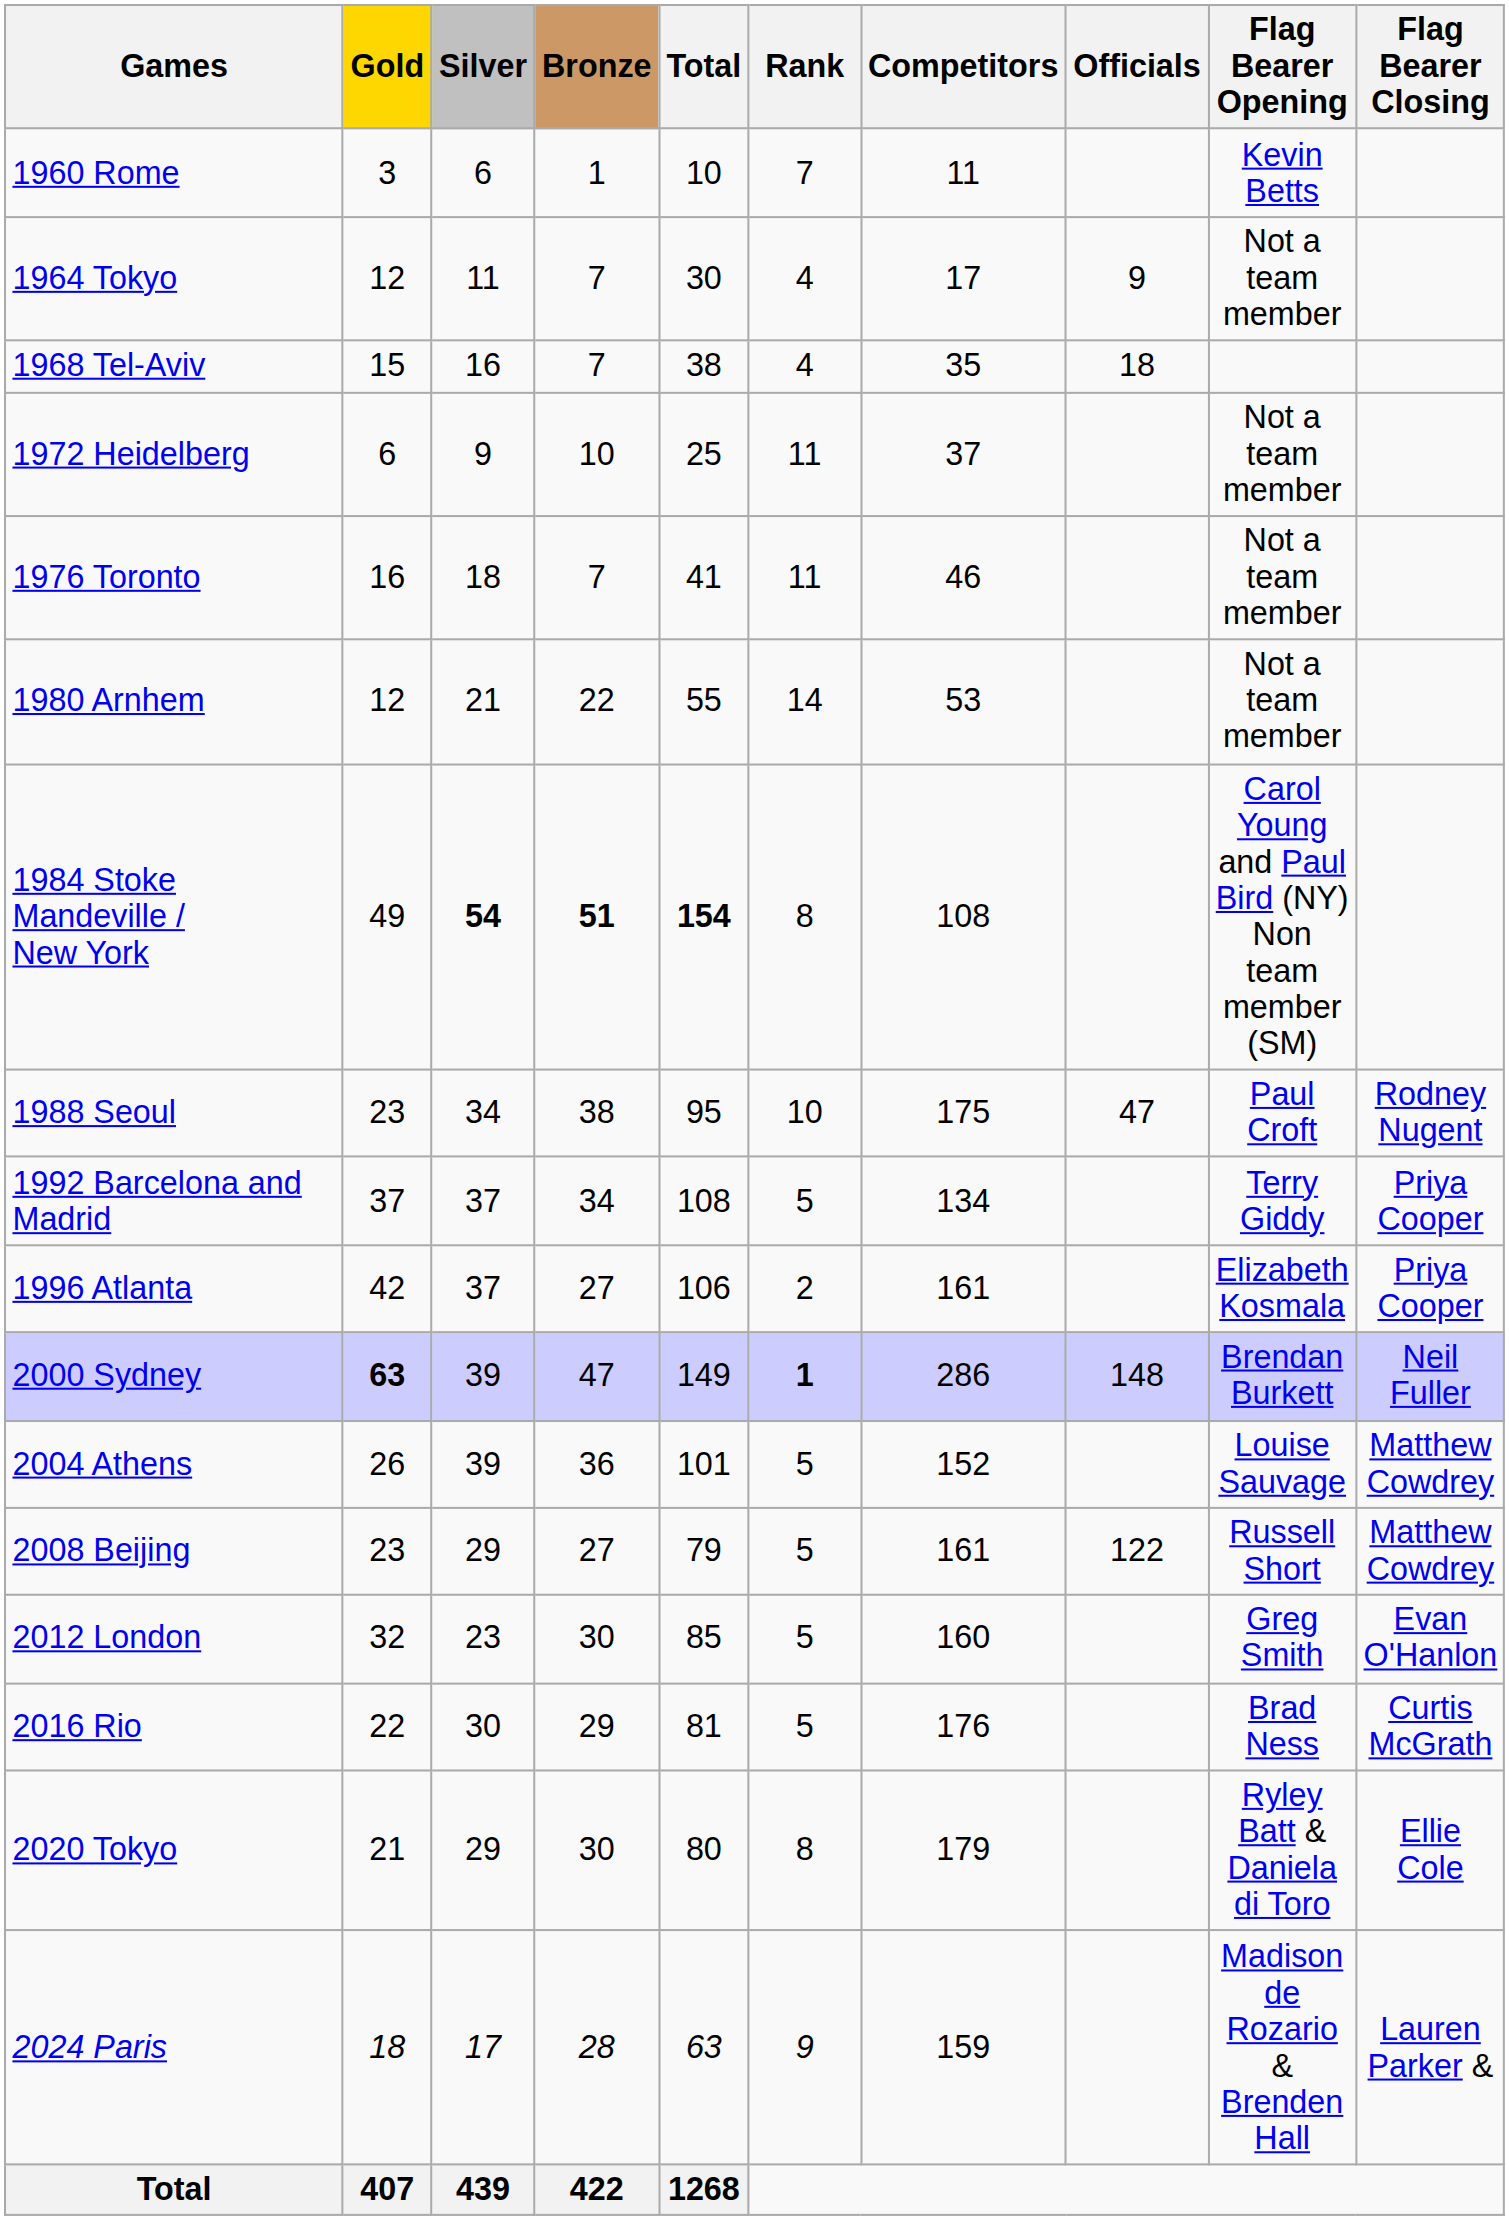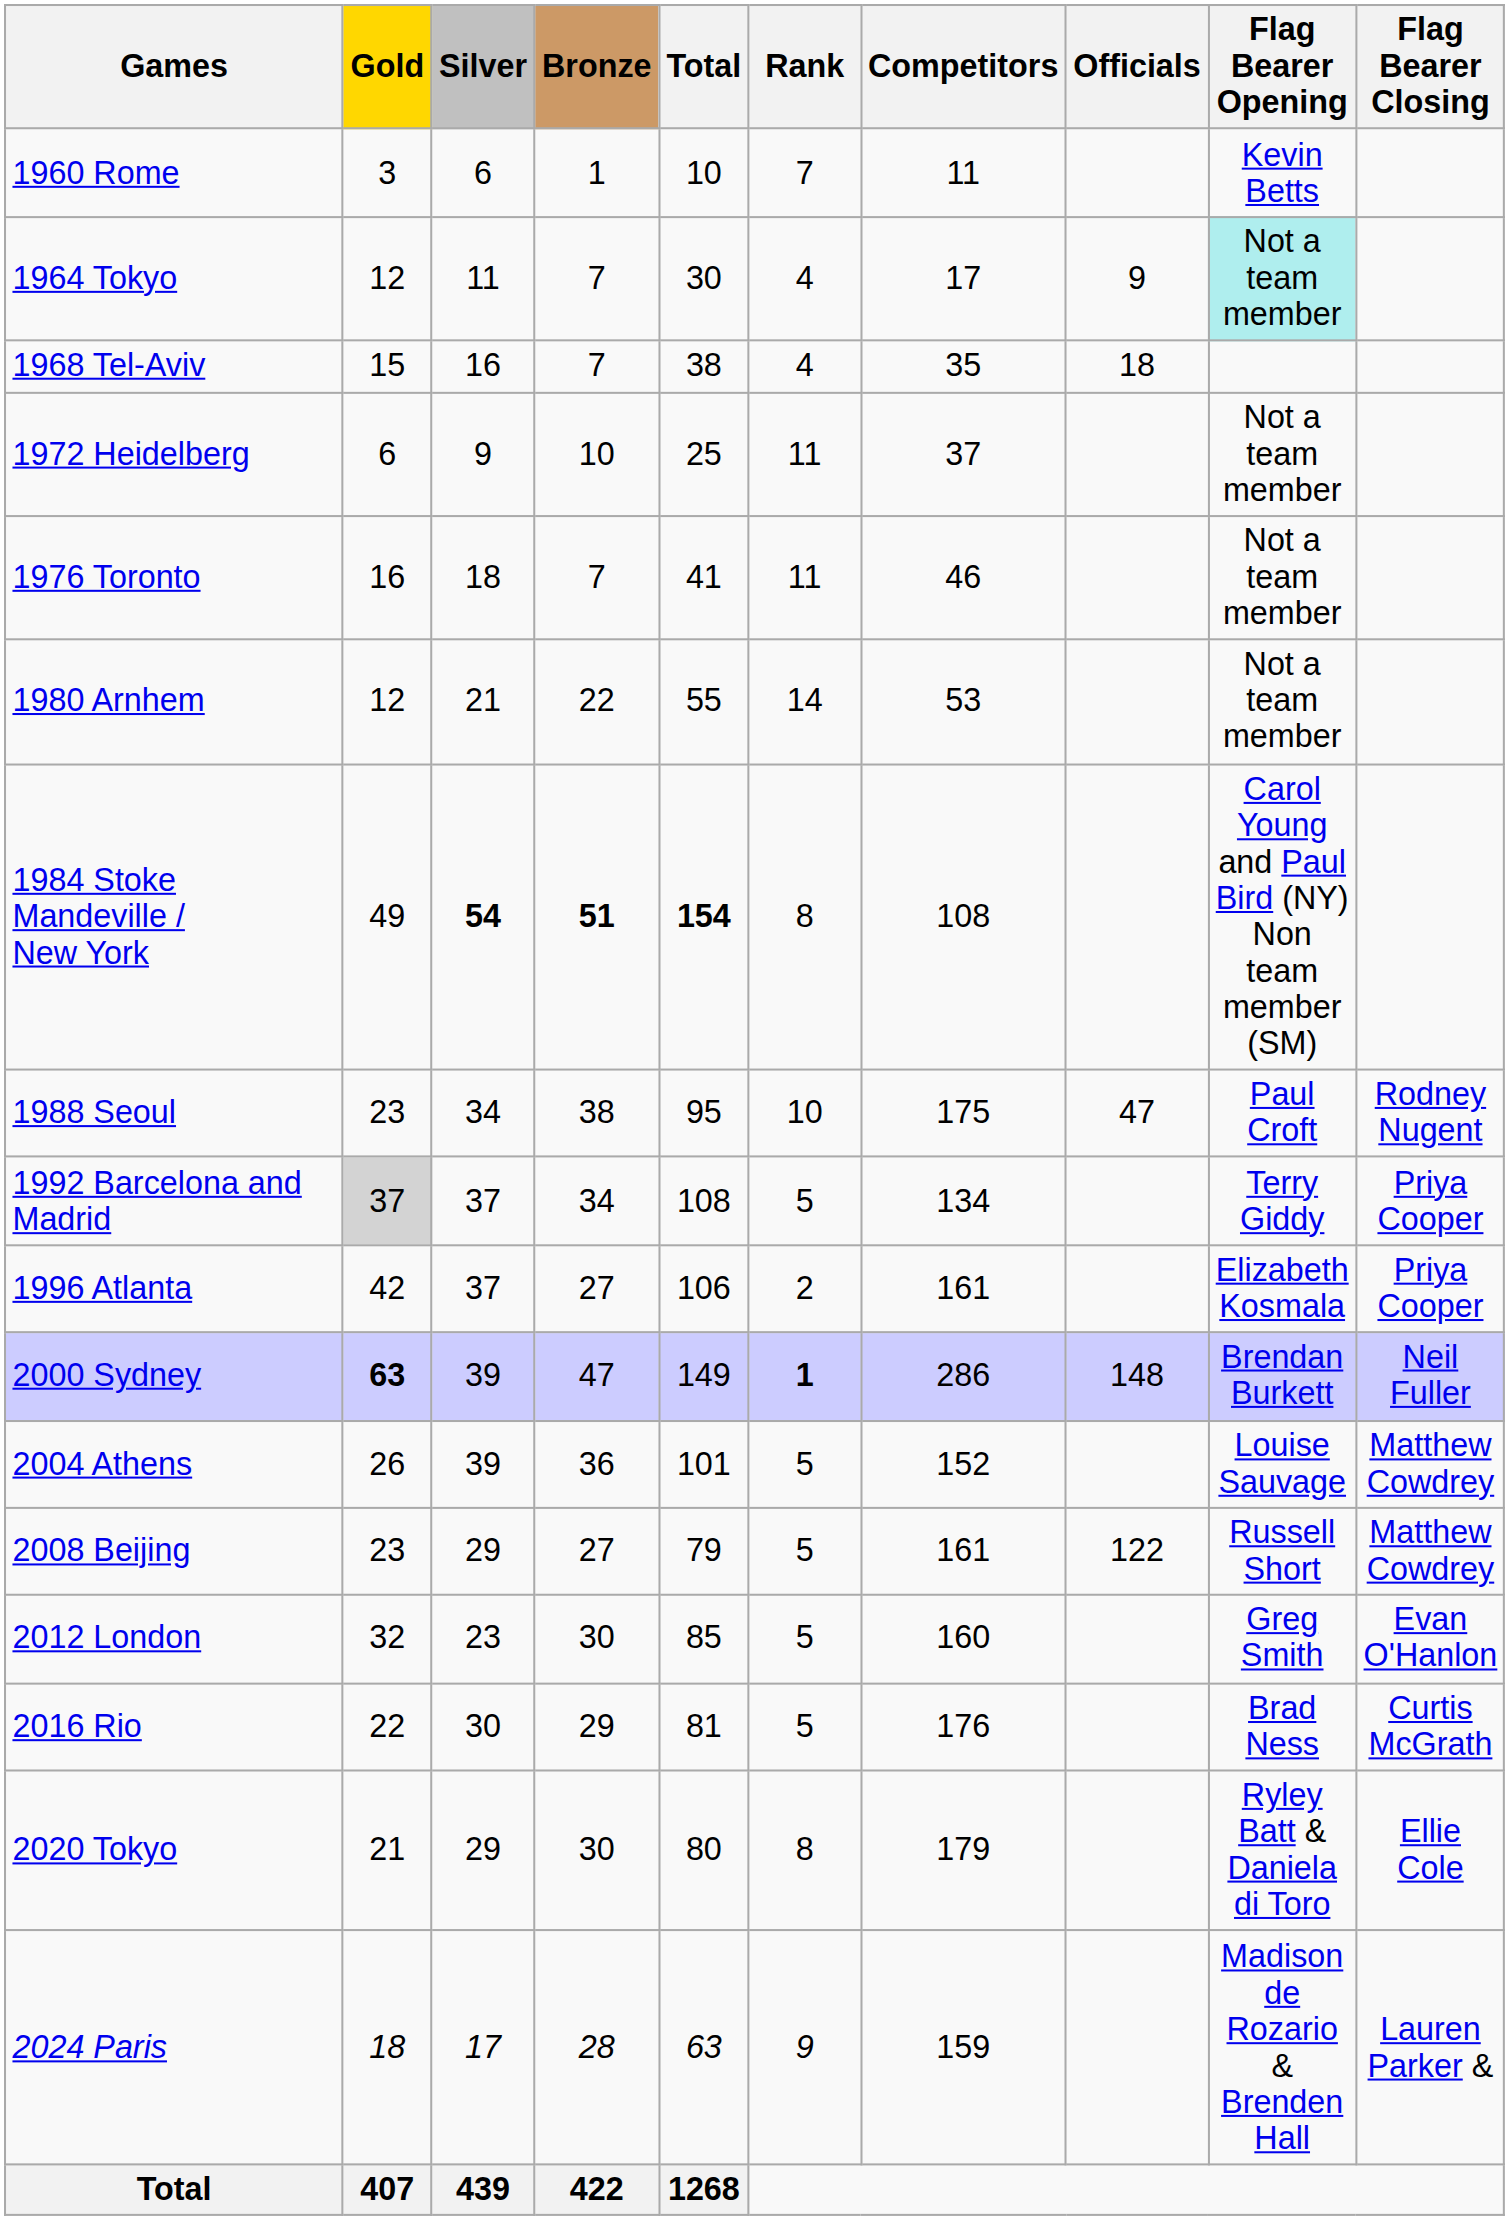(1282, 278) no background -> (1282, 278) paleturquoise background
(387, 1200) no background -> (387, 1200) lightgrey background
